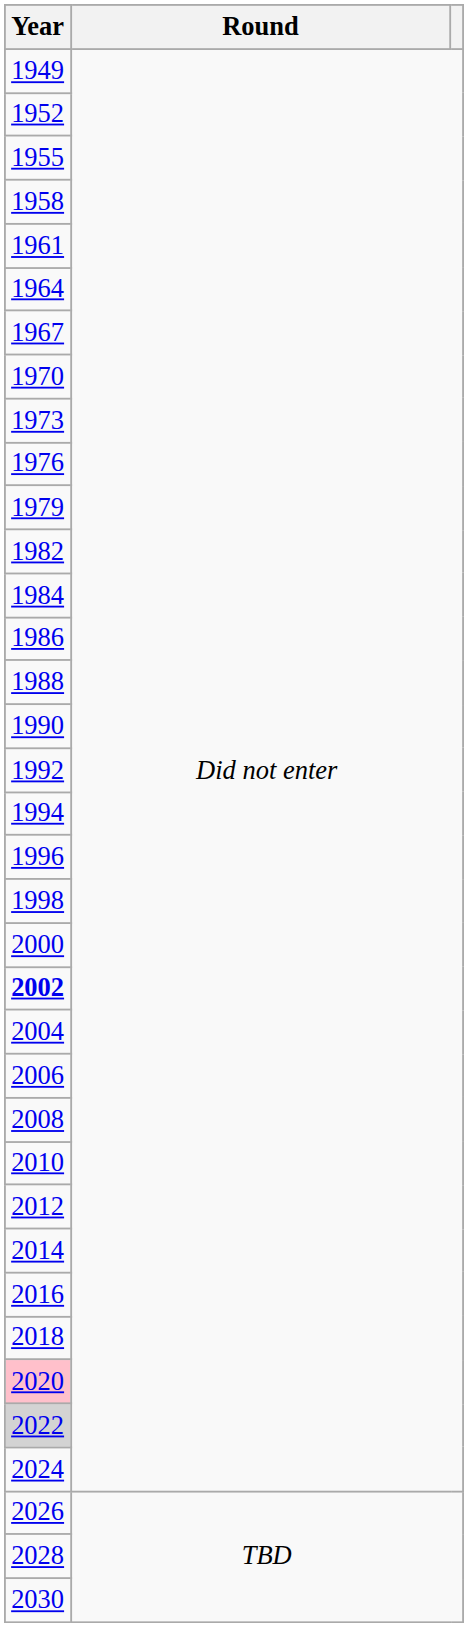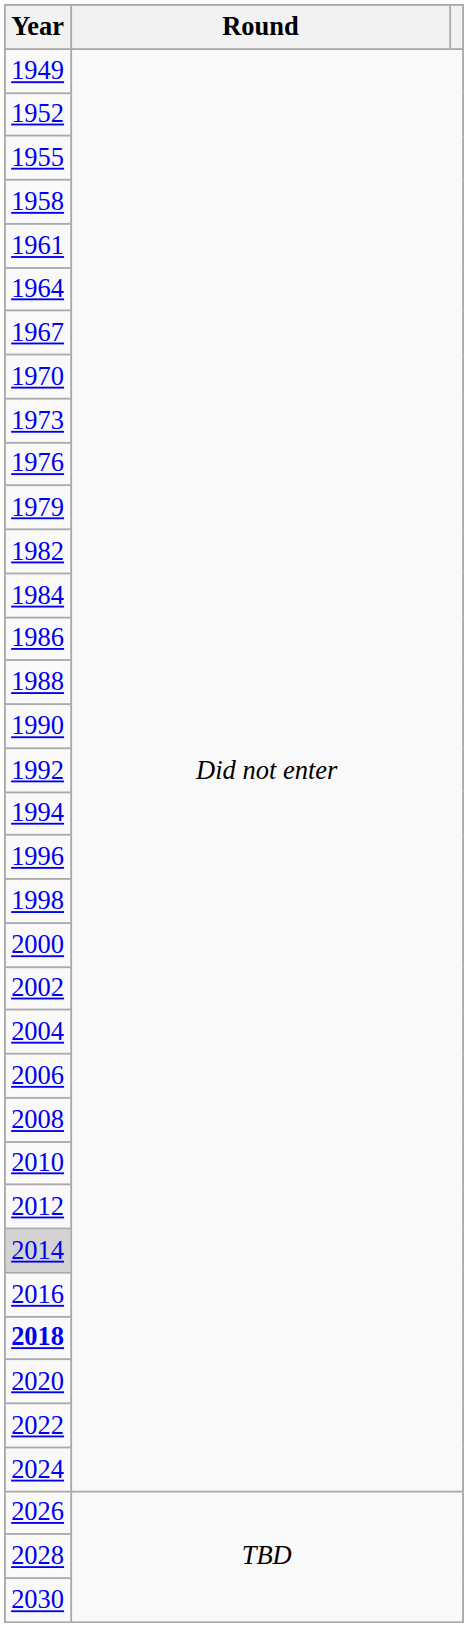(38, 988) bold -> (38, 988) normal
(38, 1250) no background -> (38, 1250) lightgrey background
(38, 1337) normal -> (38, 1337) bold
(38, 1381) pink background -> (38, 1381) no background
(38, 1425) lightgrey background -> (38, 1425) no background
